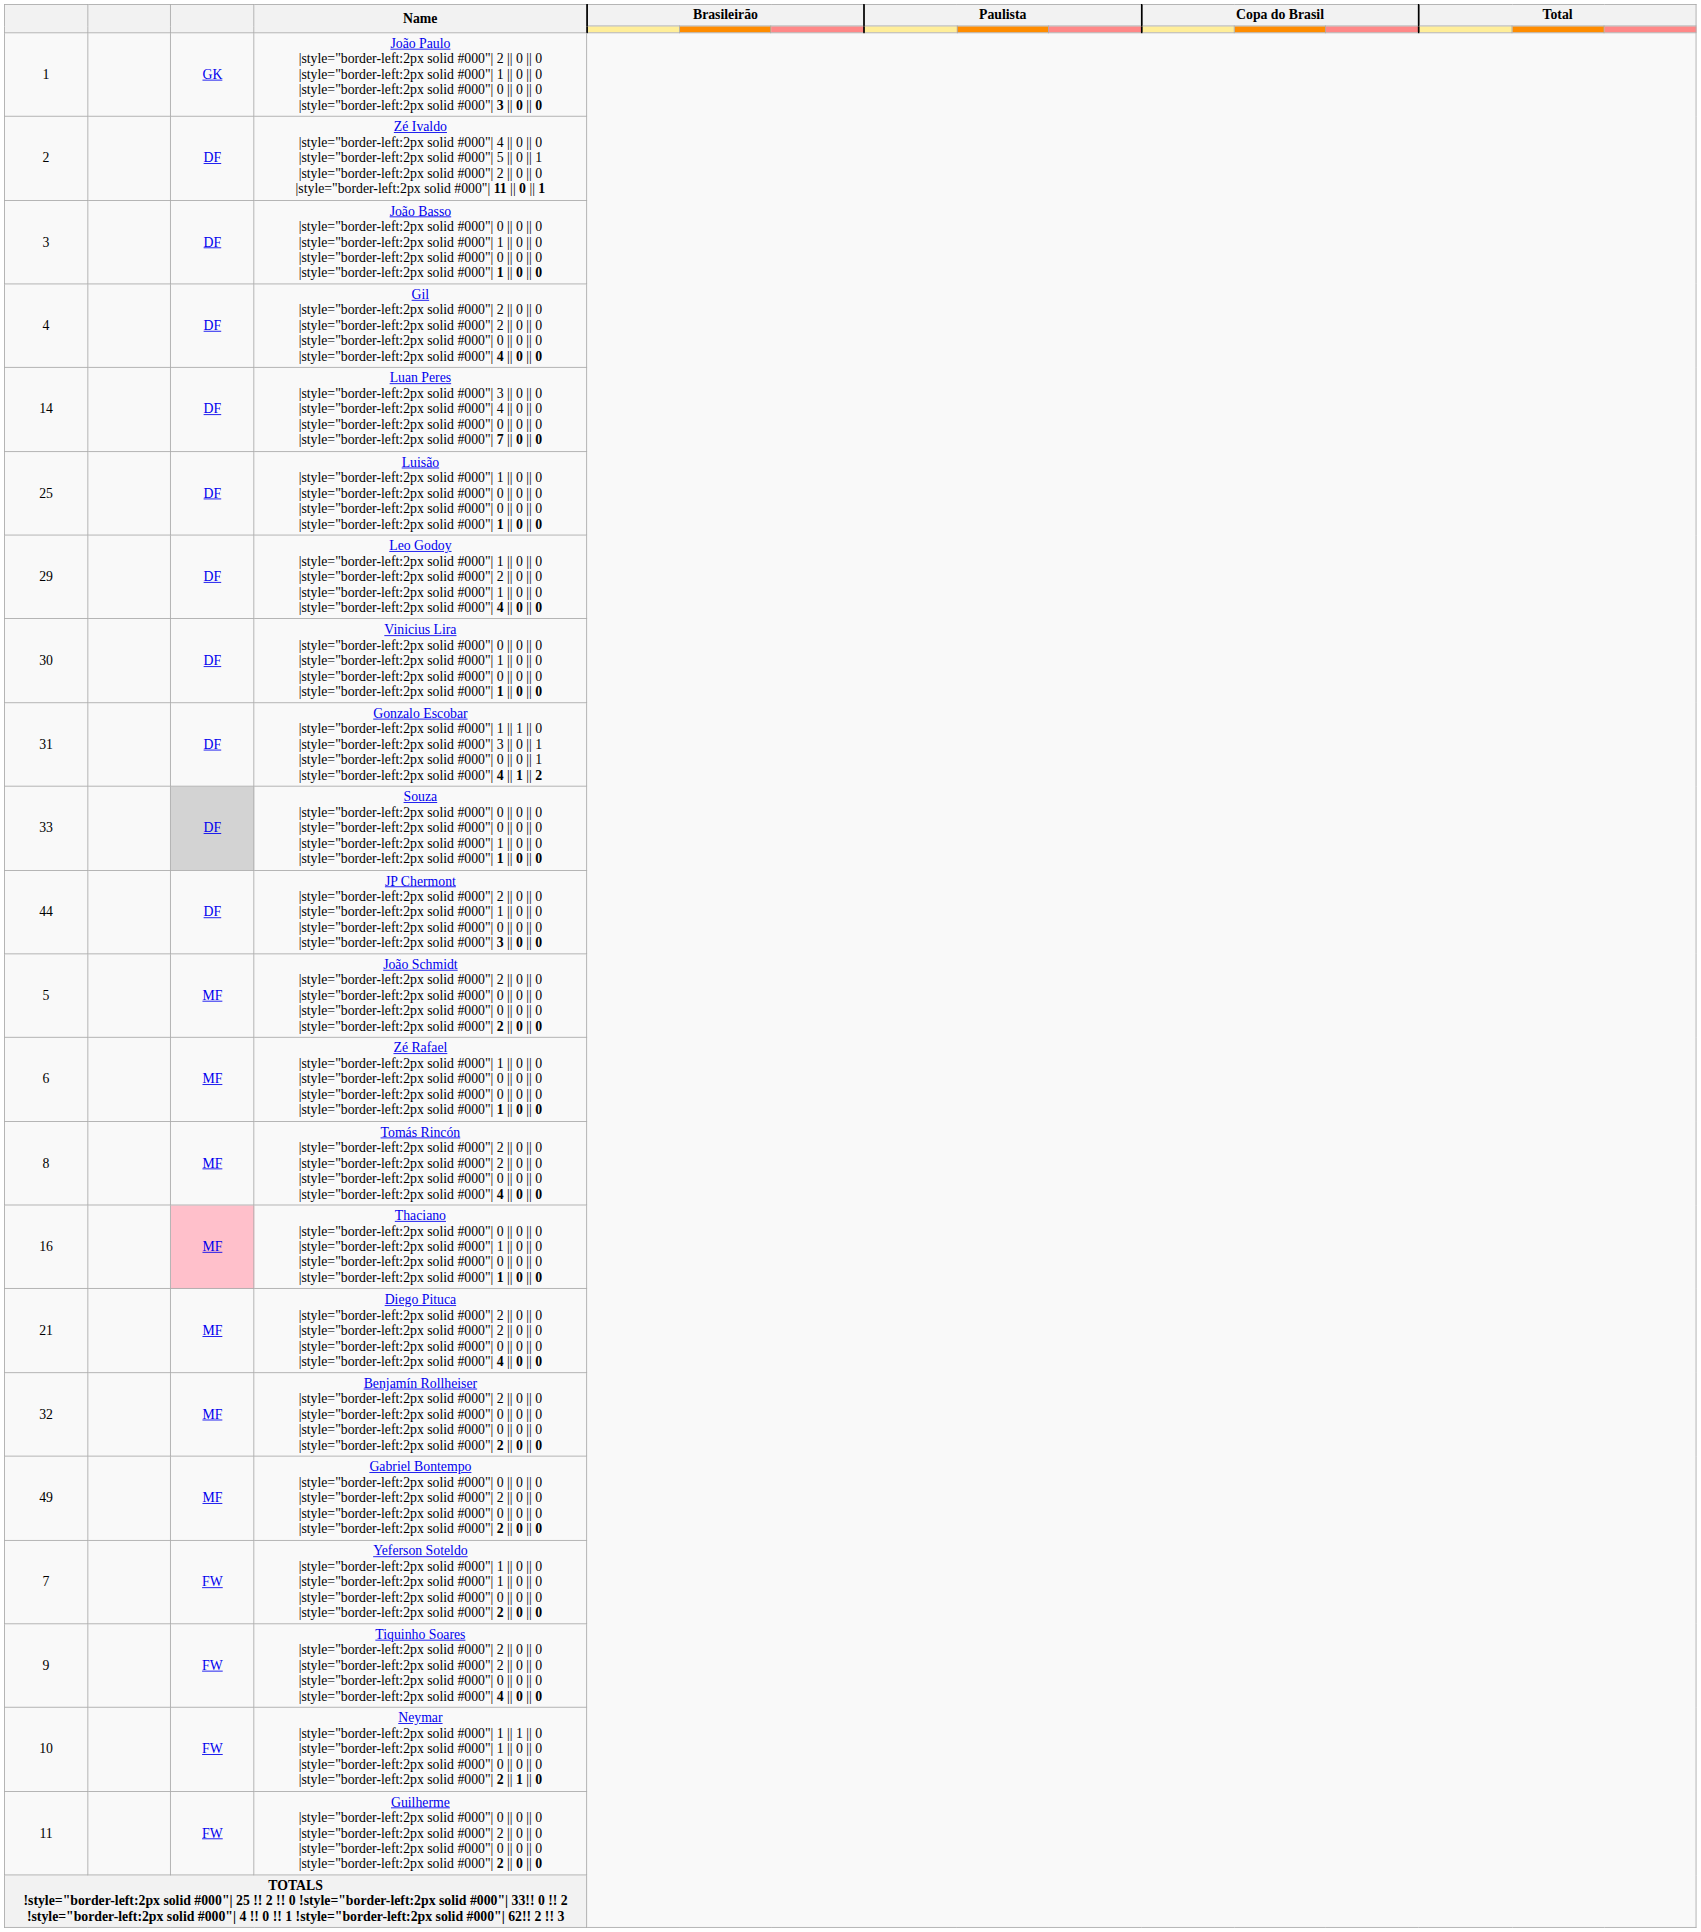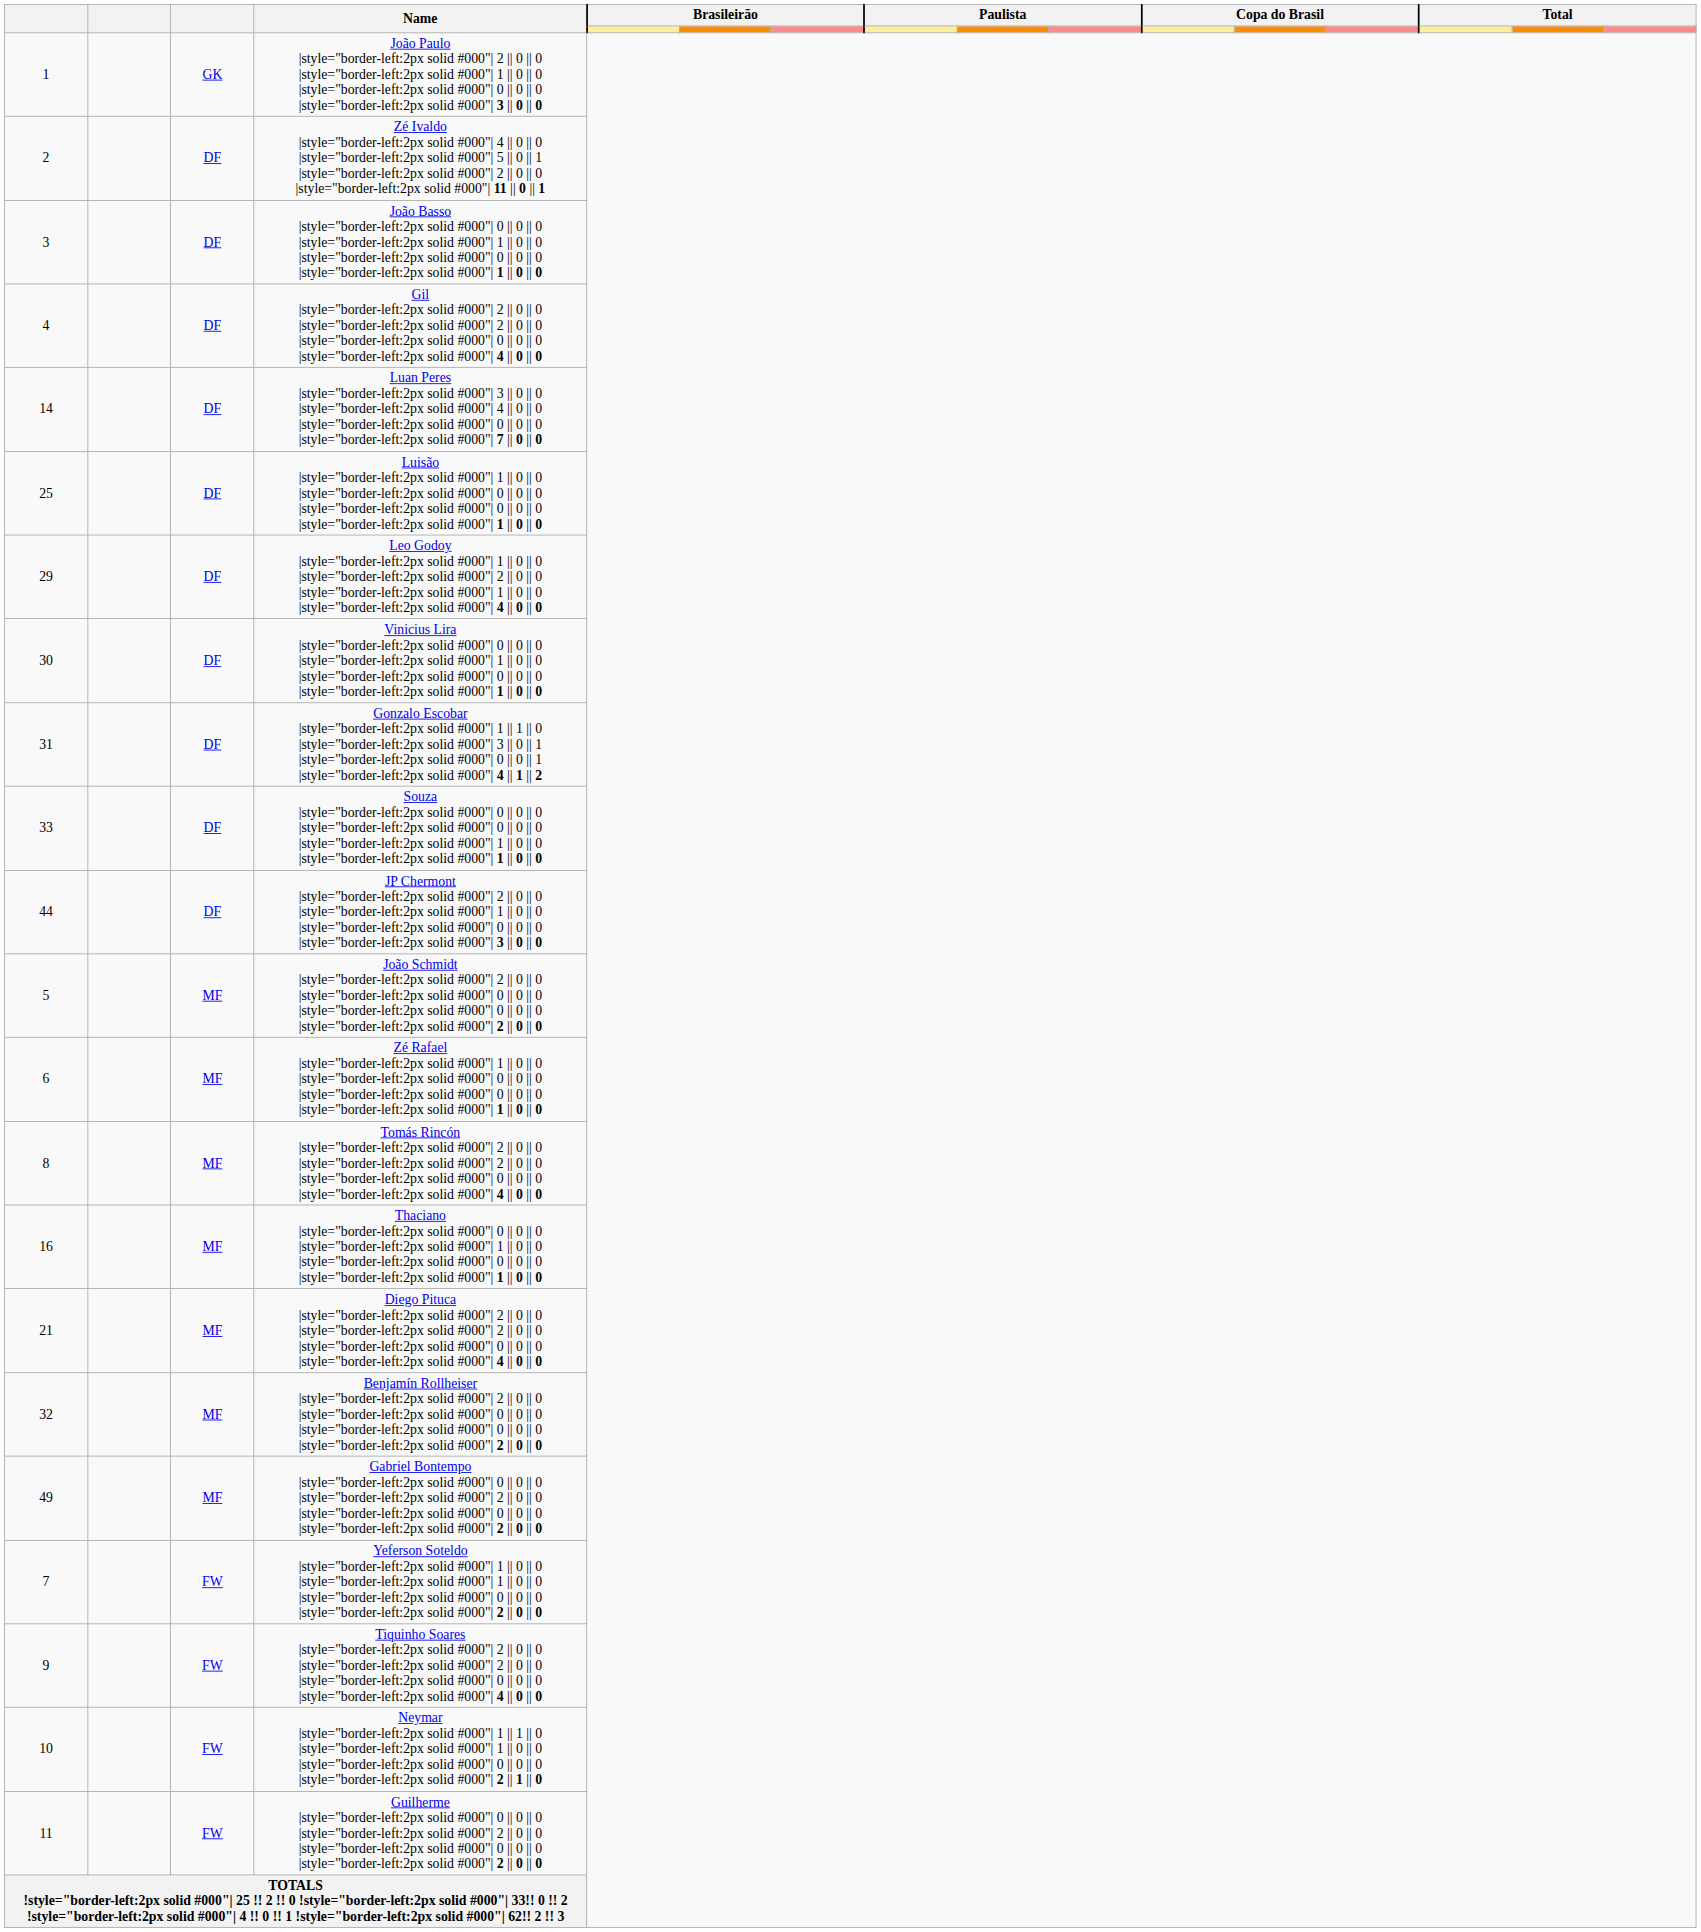(212, 828) lightgrey background -> (212, 828) no background
(212, 1246) pink background -> (212, 1246) no background
